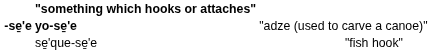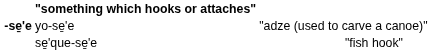(56, 26) bold -> (55, 26) normal
